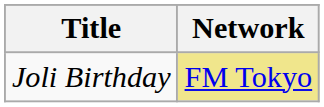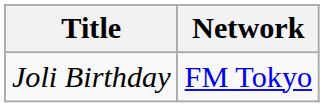(248, 76) khaki background -> (248, 76) no background
